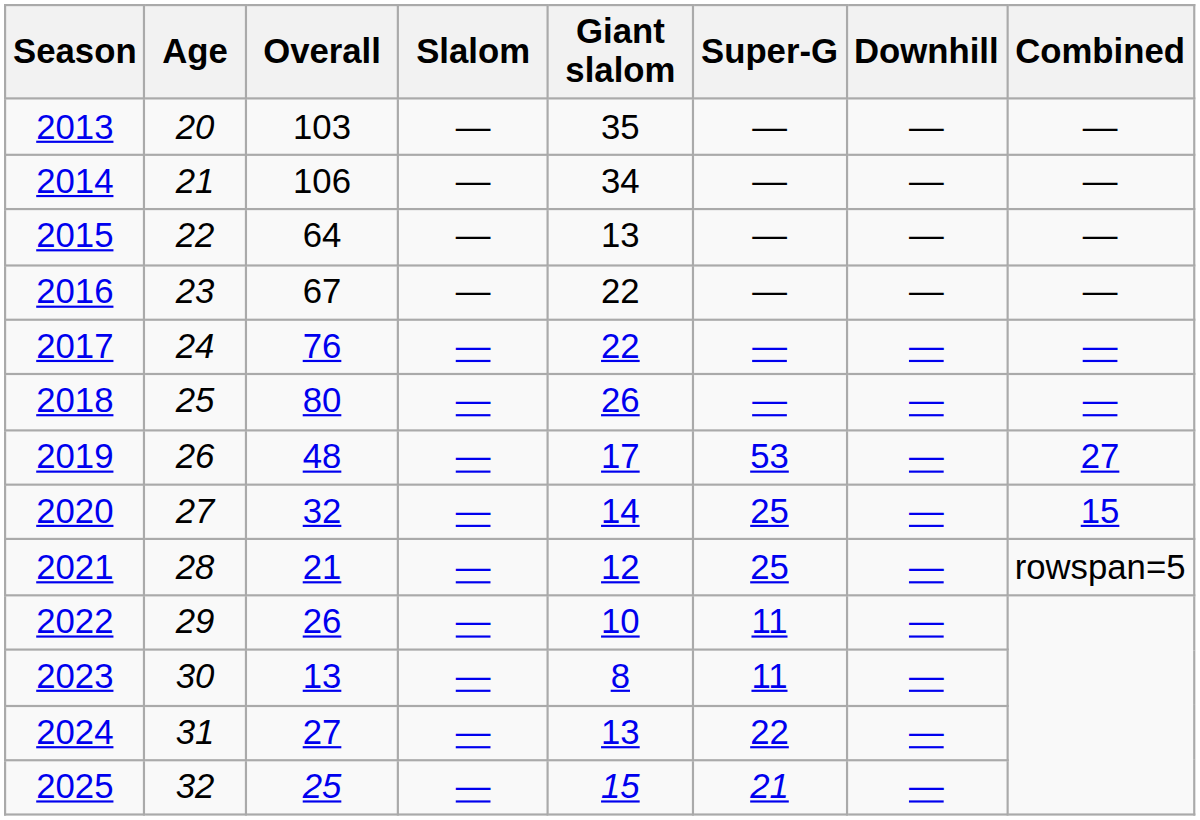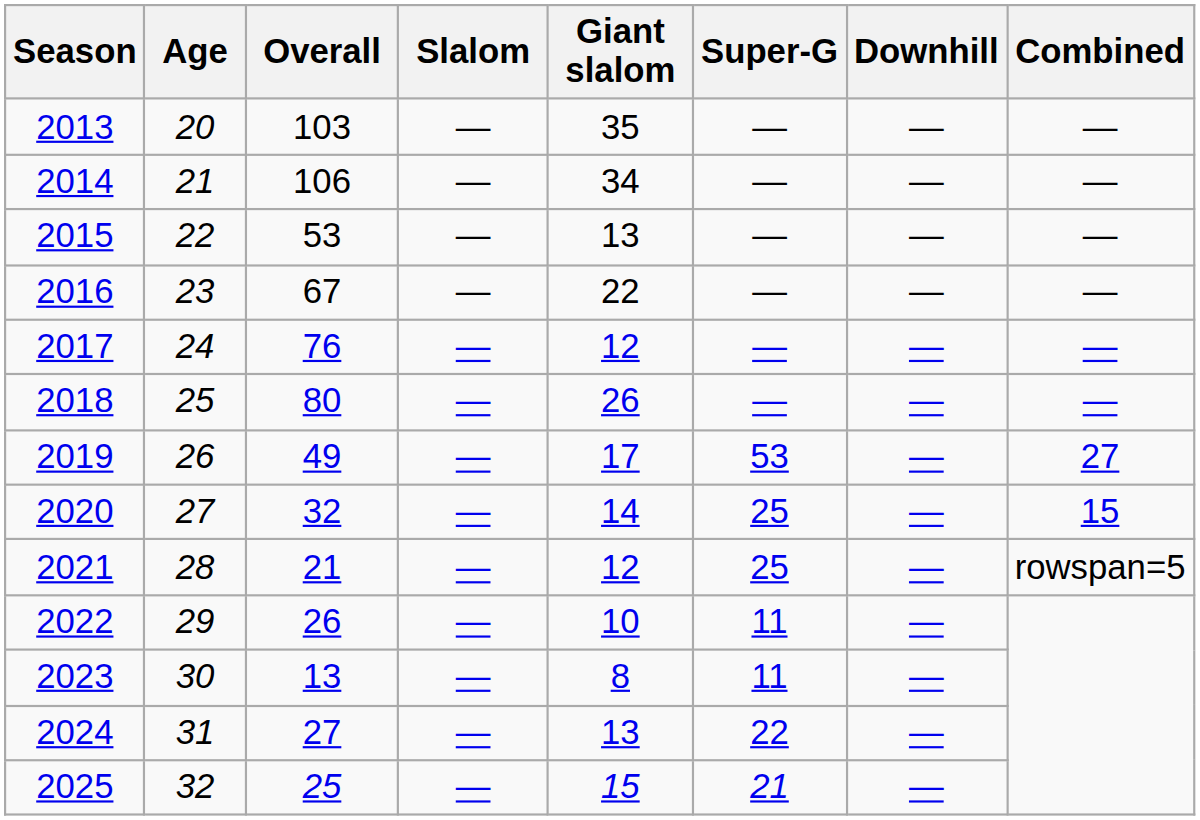(322, 236) 64 -> (322, 236) 53
(620, 346) 22 -> (620, 346) 12
(322, 456) 48 -> (322, 456) 49
